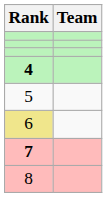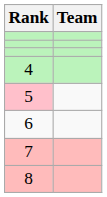(29, 69) bold -> (29, 69) normal
(29, 96) no background -> (29, 96) pink background
(29, 124) khaki background -> (29, 124) no background
(29, 151) bold -> (29, 151) normal
